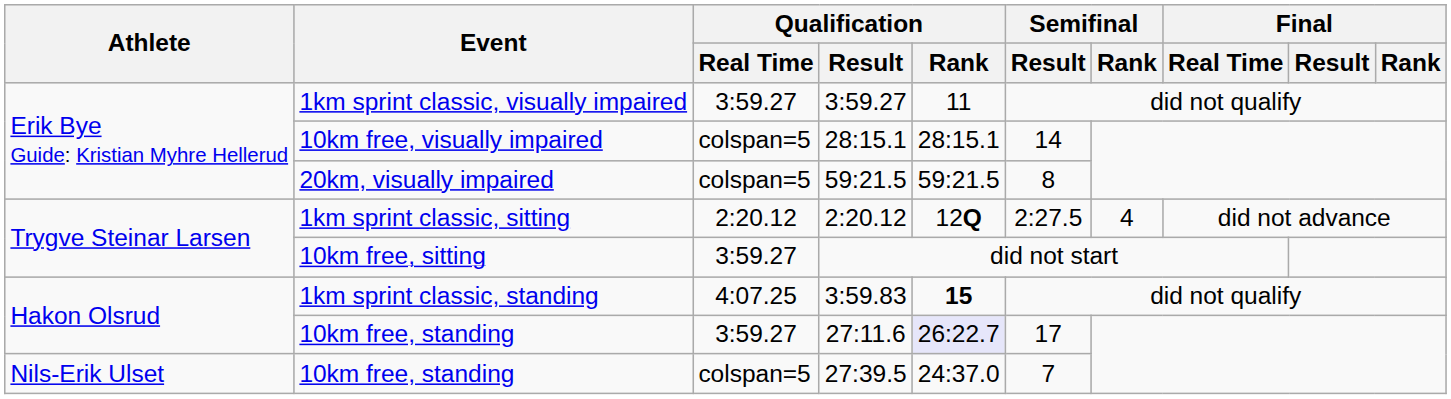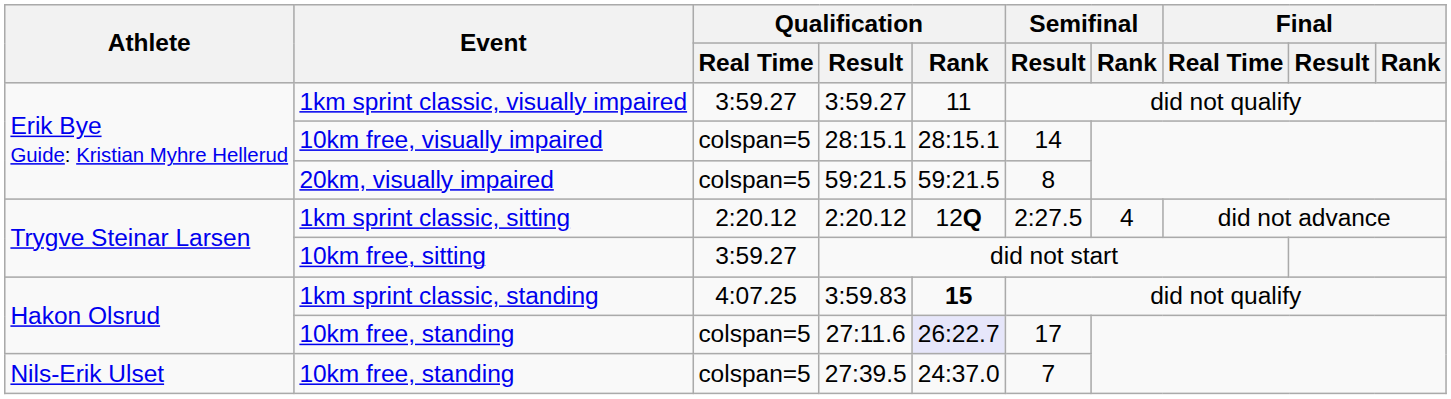(756, 334) 3:59.27 -> (755, 334) colspan=5
